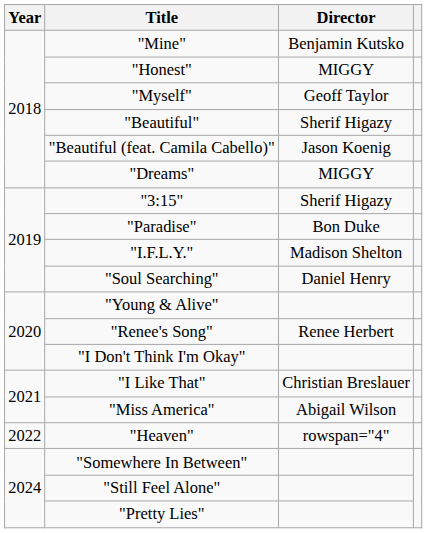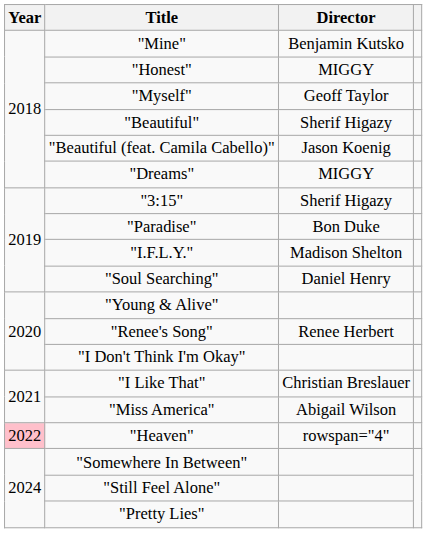(25, 435) no background -> (25, 435) pink background
